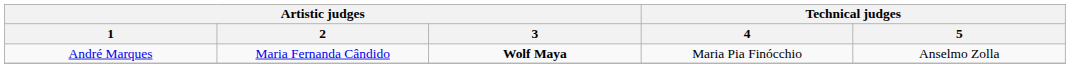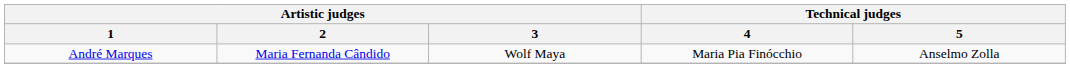(535, 53) bold -> (535, 53) normal
